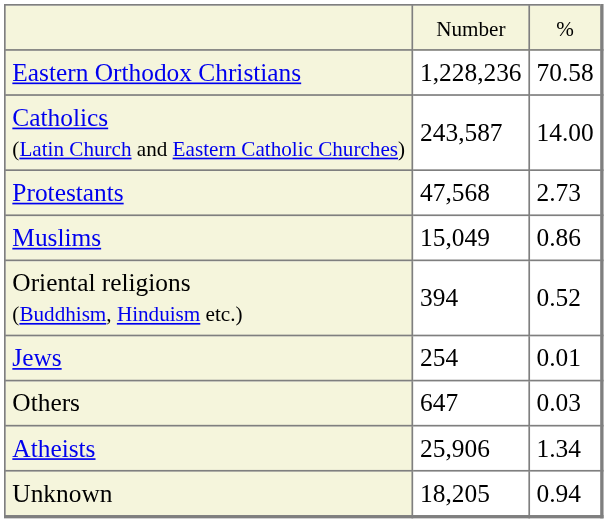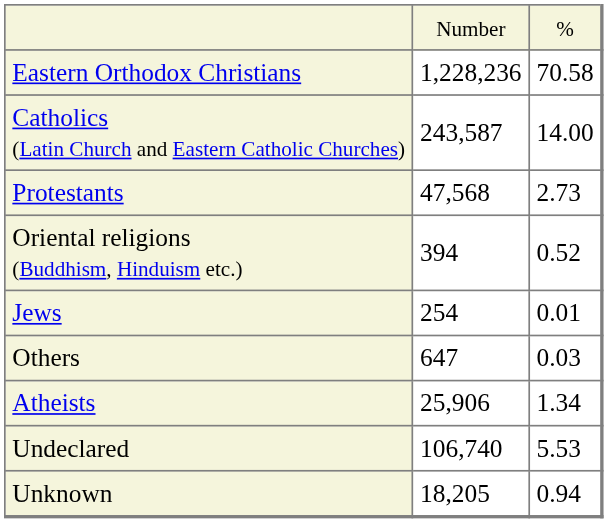- row: (57, 237)
+ row: (71, 447)
